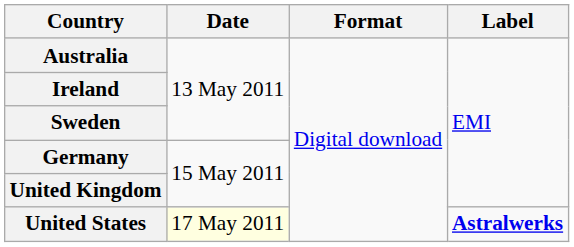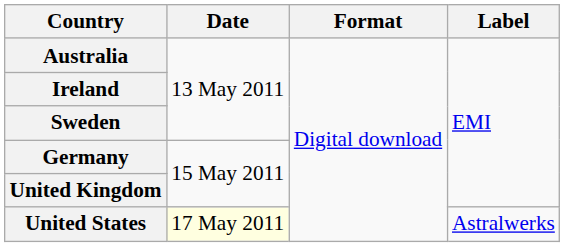(508, 223) bold -> (503, 223) normal
